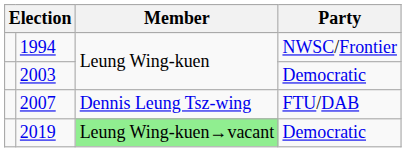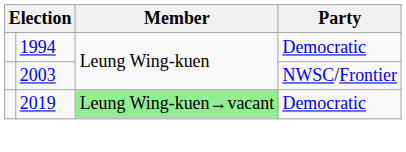(340, 47) NWSC/Frontier -> (324, 47) Democratic
(324, 75) Democratic -> (340, 75) NWSC/Frontier
- row: (38, 103)
